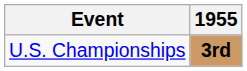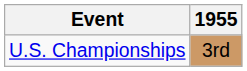(216, 50) bold -> (216, 50) normal
